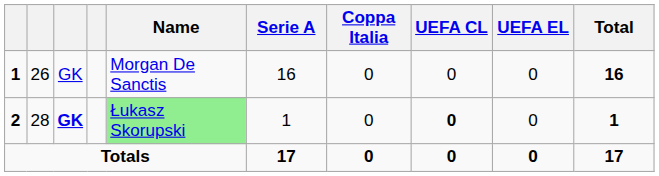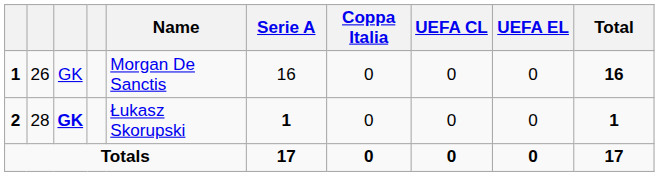(148, 120) lightgreen background -> (148, 120) no background
(286, 120) normal -> (286, 120) bold
(451, 120) bold -> (451, 120) normal
